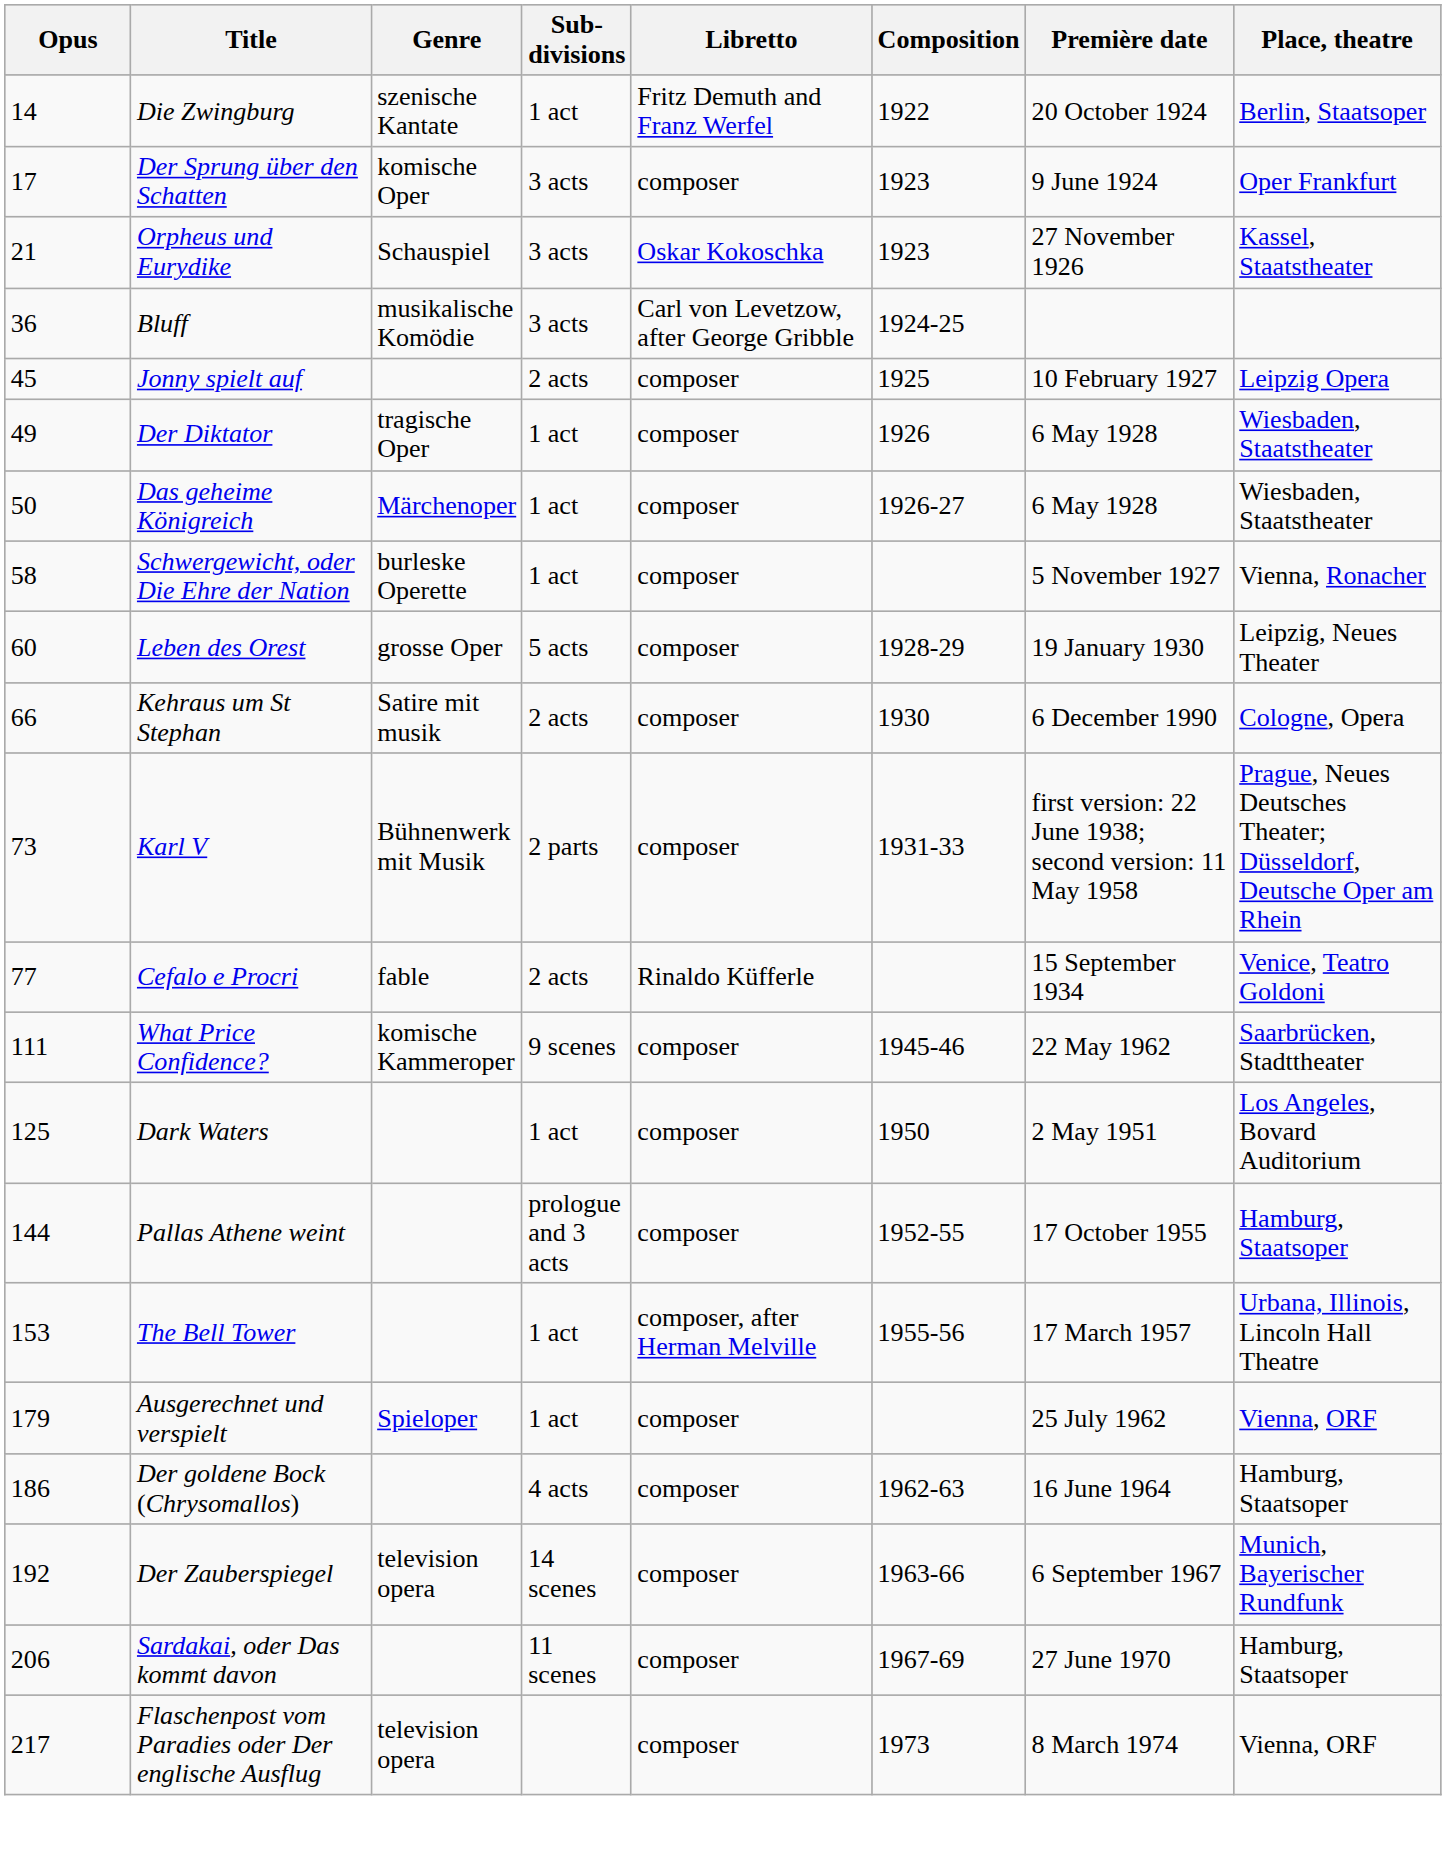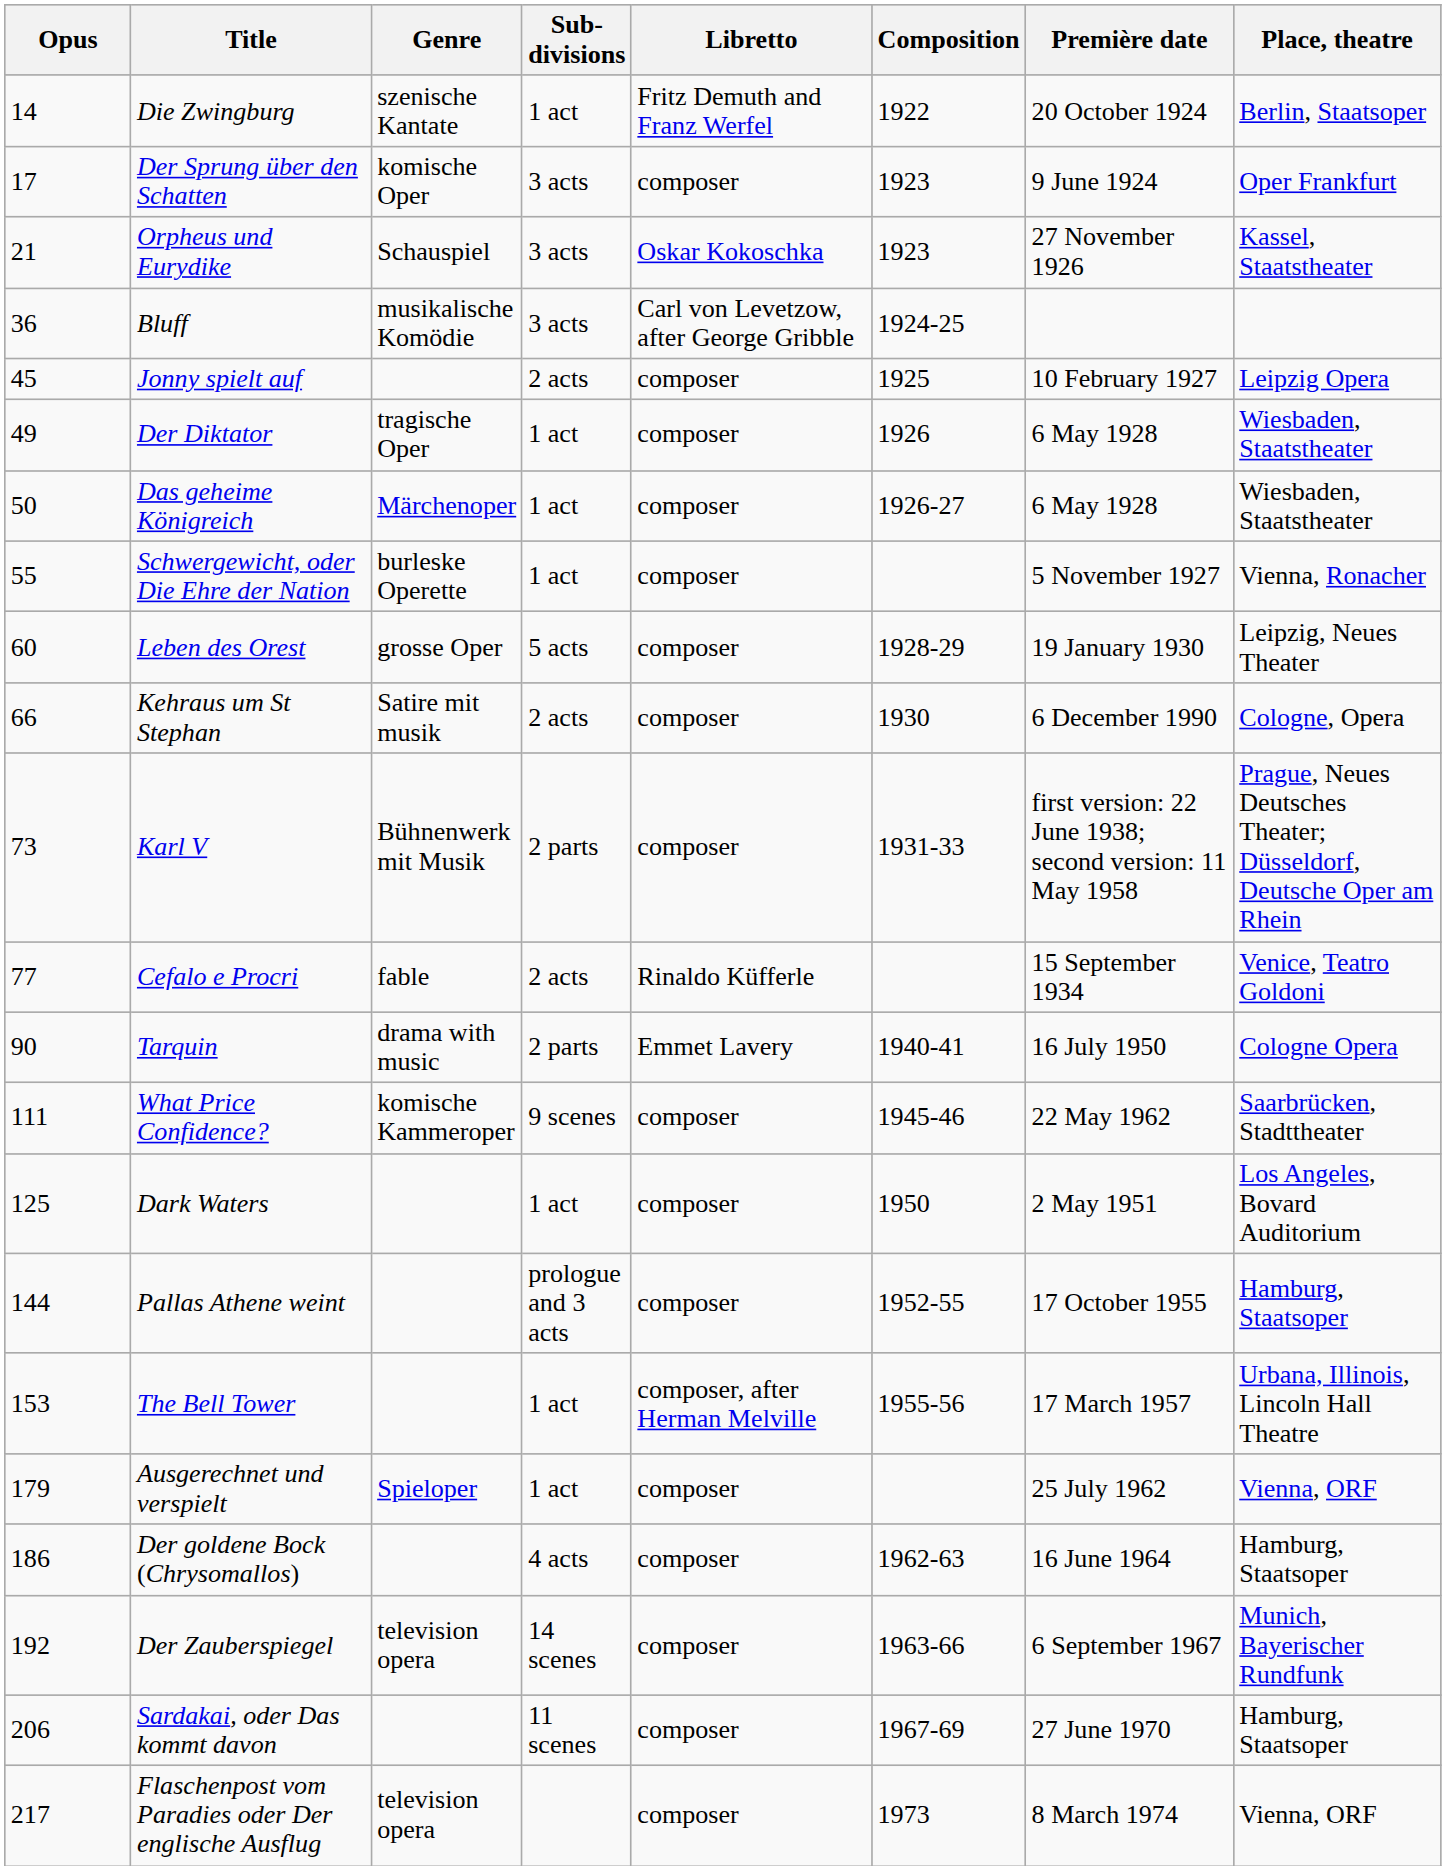(24, 576) 58 -> (24, 576) 55
+ row: (177, 1046)
